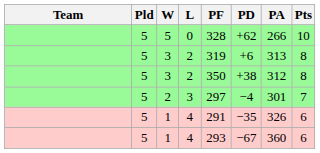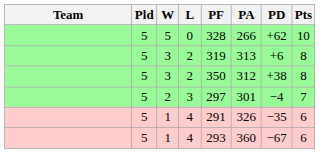columns swapped: (277, 14) <-> (246, 14)
